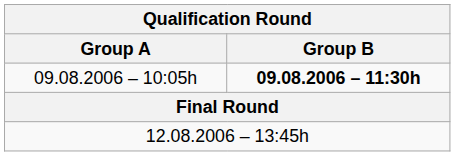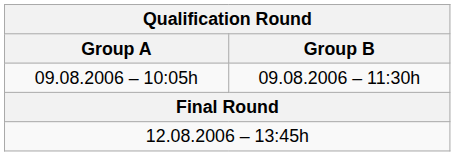(339, 77) bold -> (339, 77) normal
